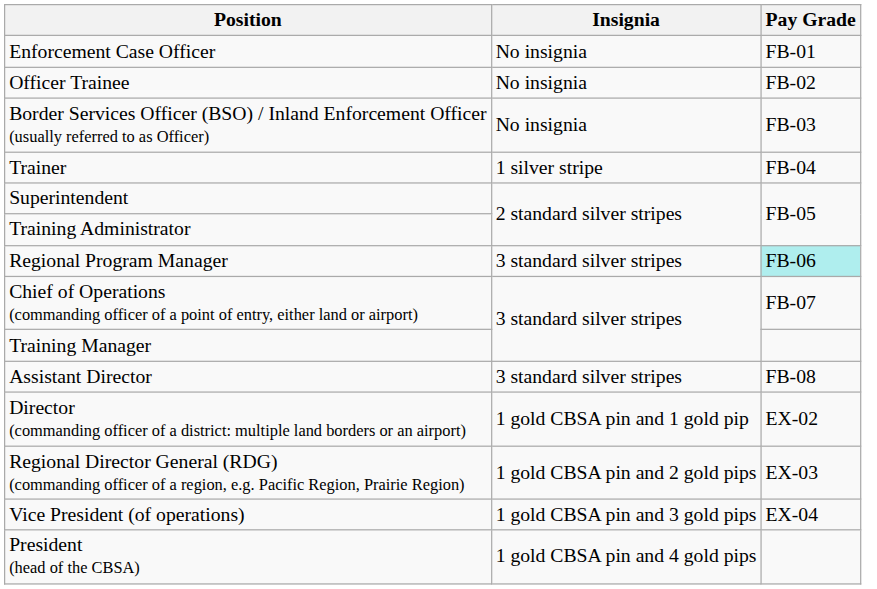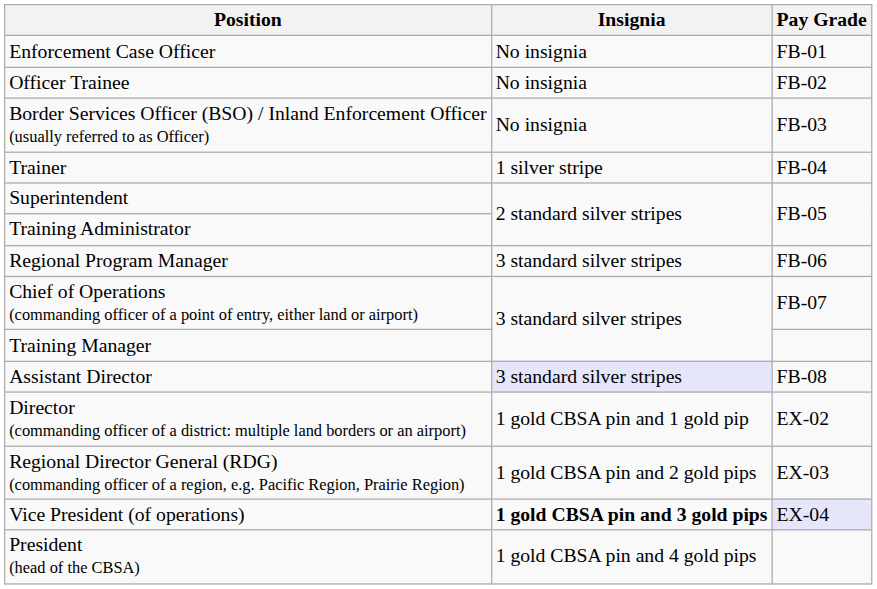(791, 260) paleturquoise background -> (802, 260) no background
(589, 376) no background -> (589, 376) lavender background
(626, 514) normal -> (632, 514) bold
(792, 514) no background -> (803, 514) lavender background
